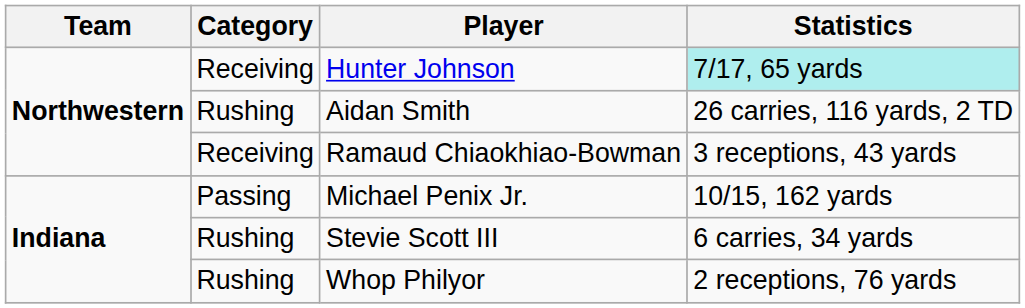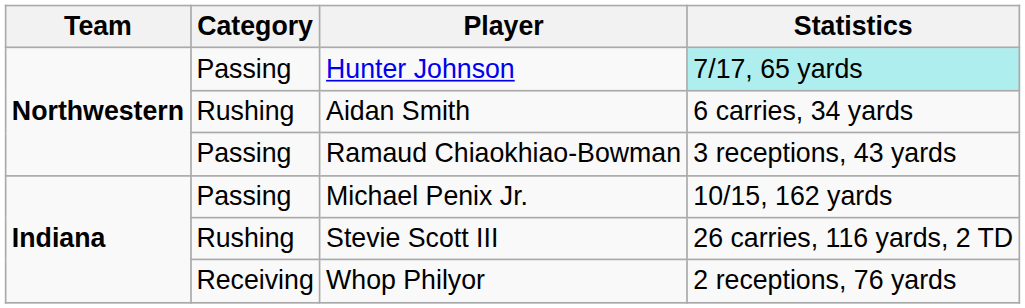(255, 68) Receiving -> (244, 68) Passing
(853, 111) 26 carries, 116 yards, 2 TD -> (803, 111) 6 carries, 34 yards
(255, 153) Receiving -> (244, 153) Passing
(803, 238) 6 carries, 34 yards -> (853, 238) 26 carries, 116 yards, 2 TD
(245, 280) Rushing -> (255, 280) Receiving
